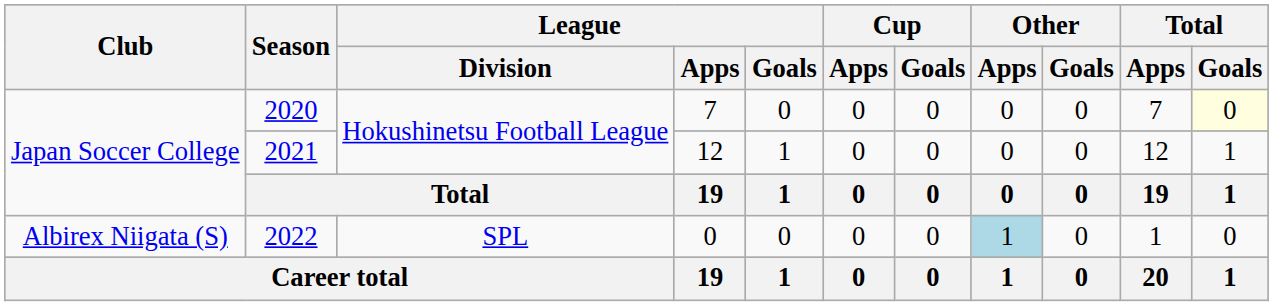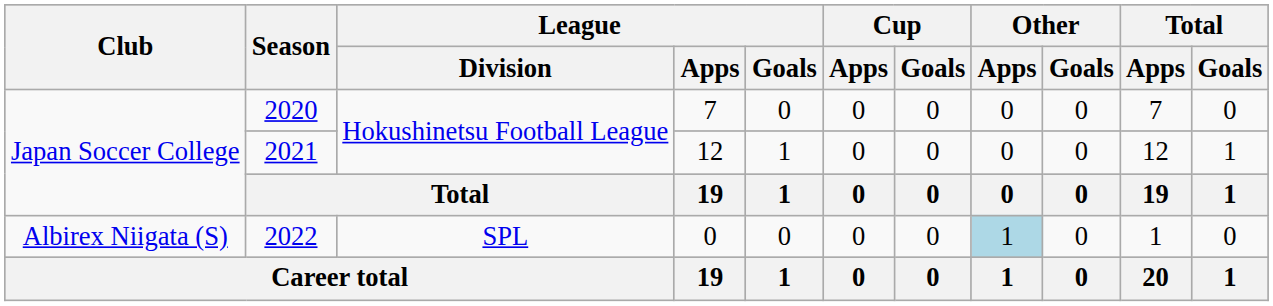(1230, 109) lightyellow background -> (1230, 109) no background
